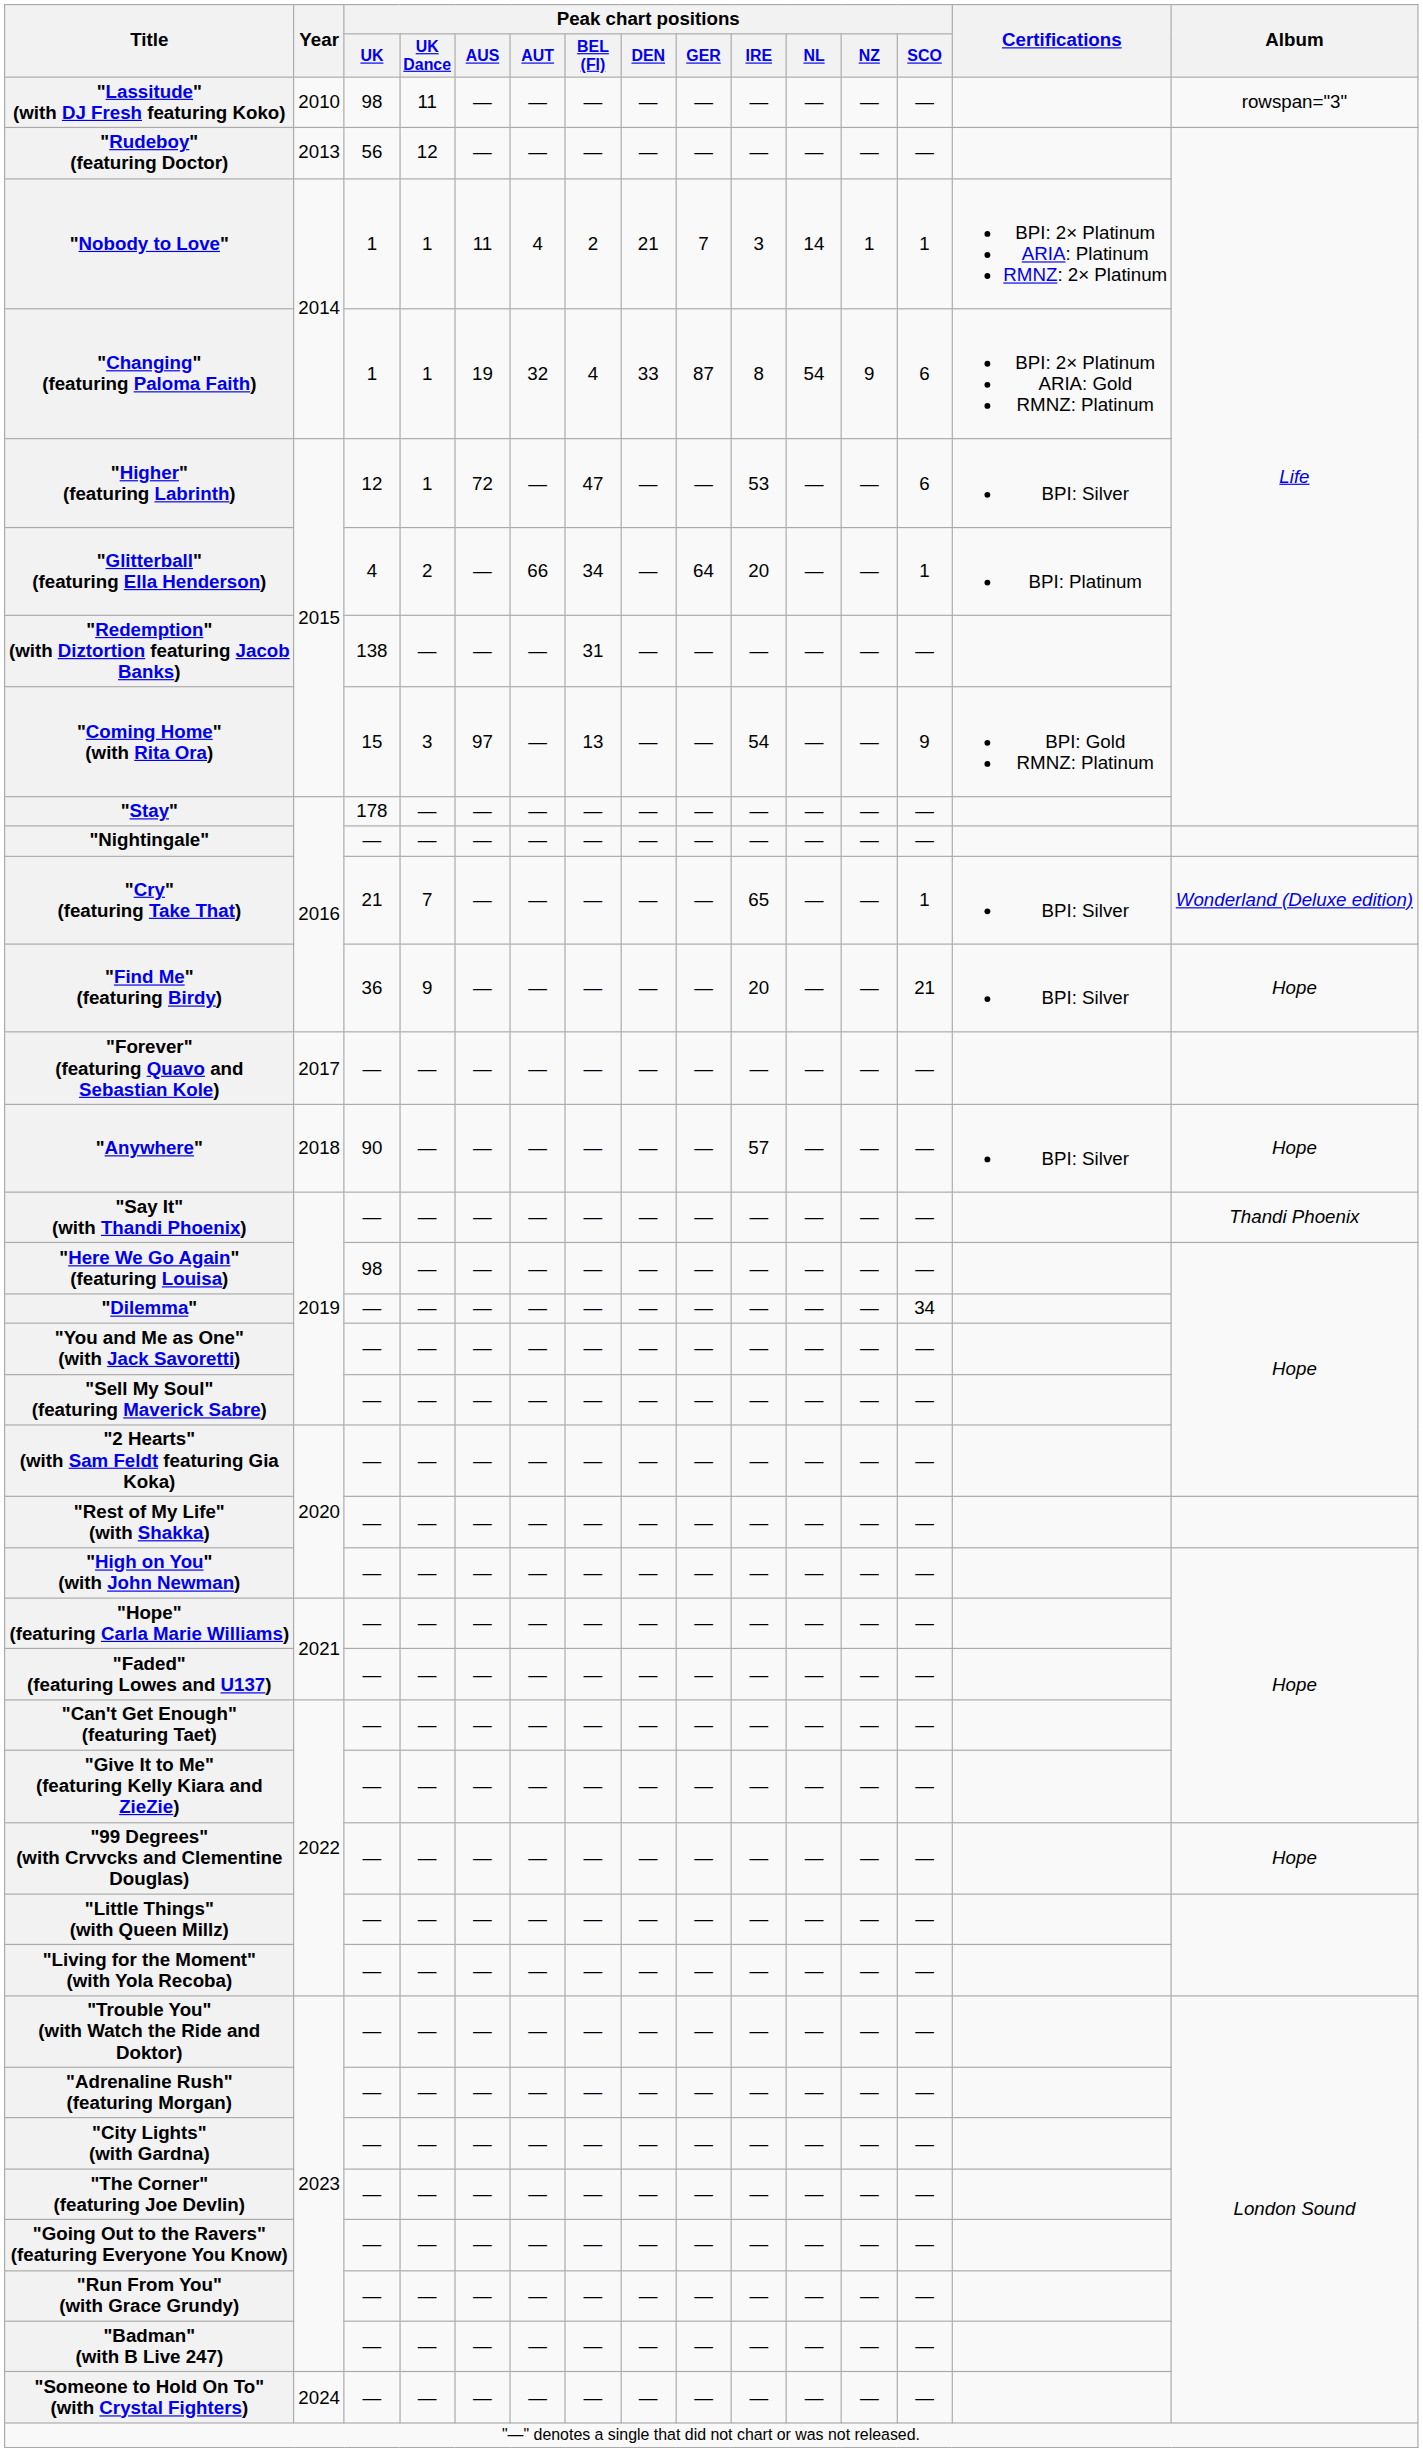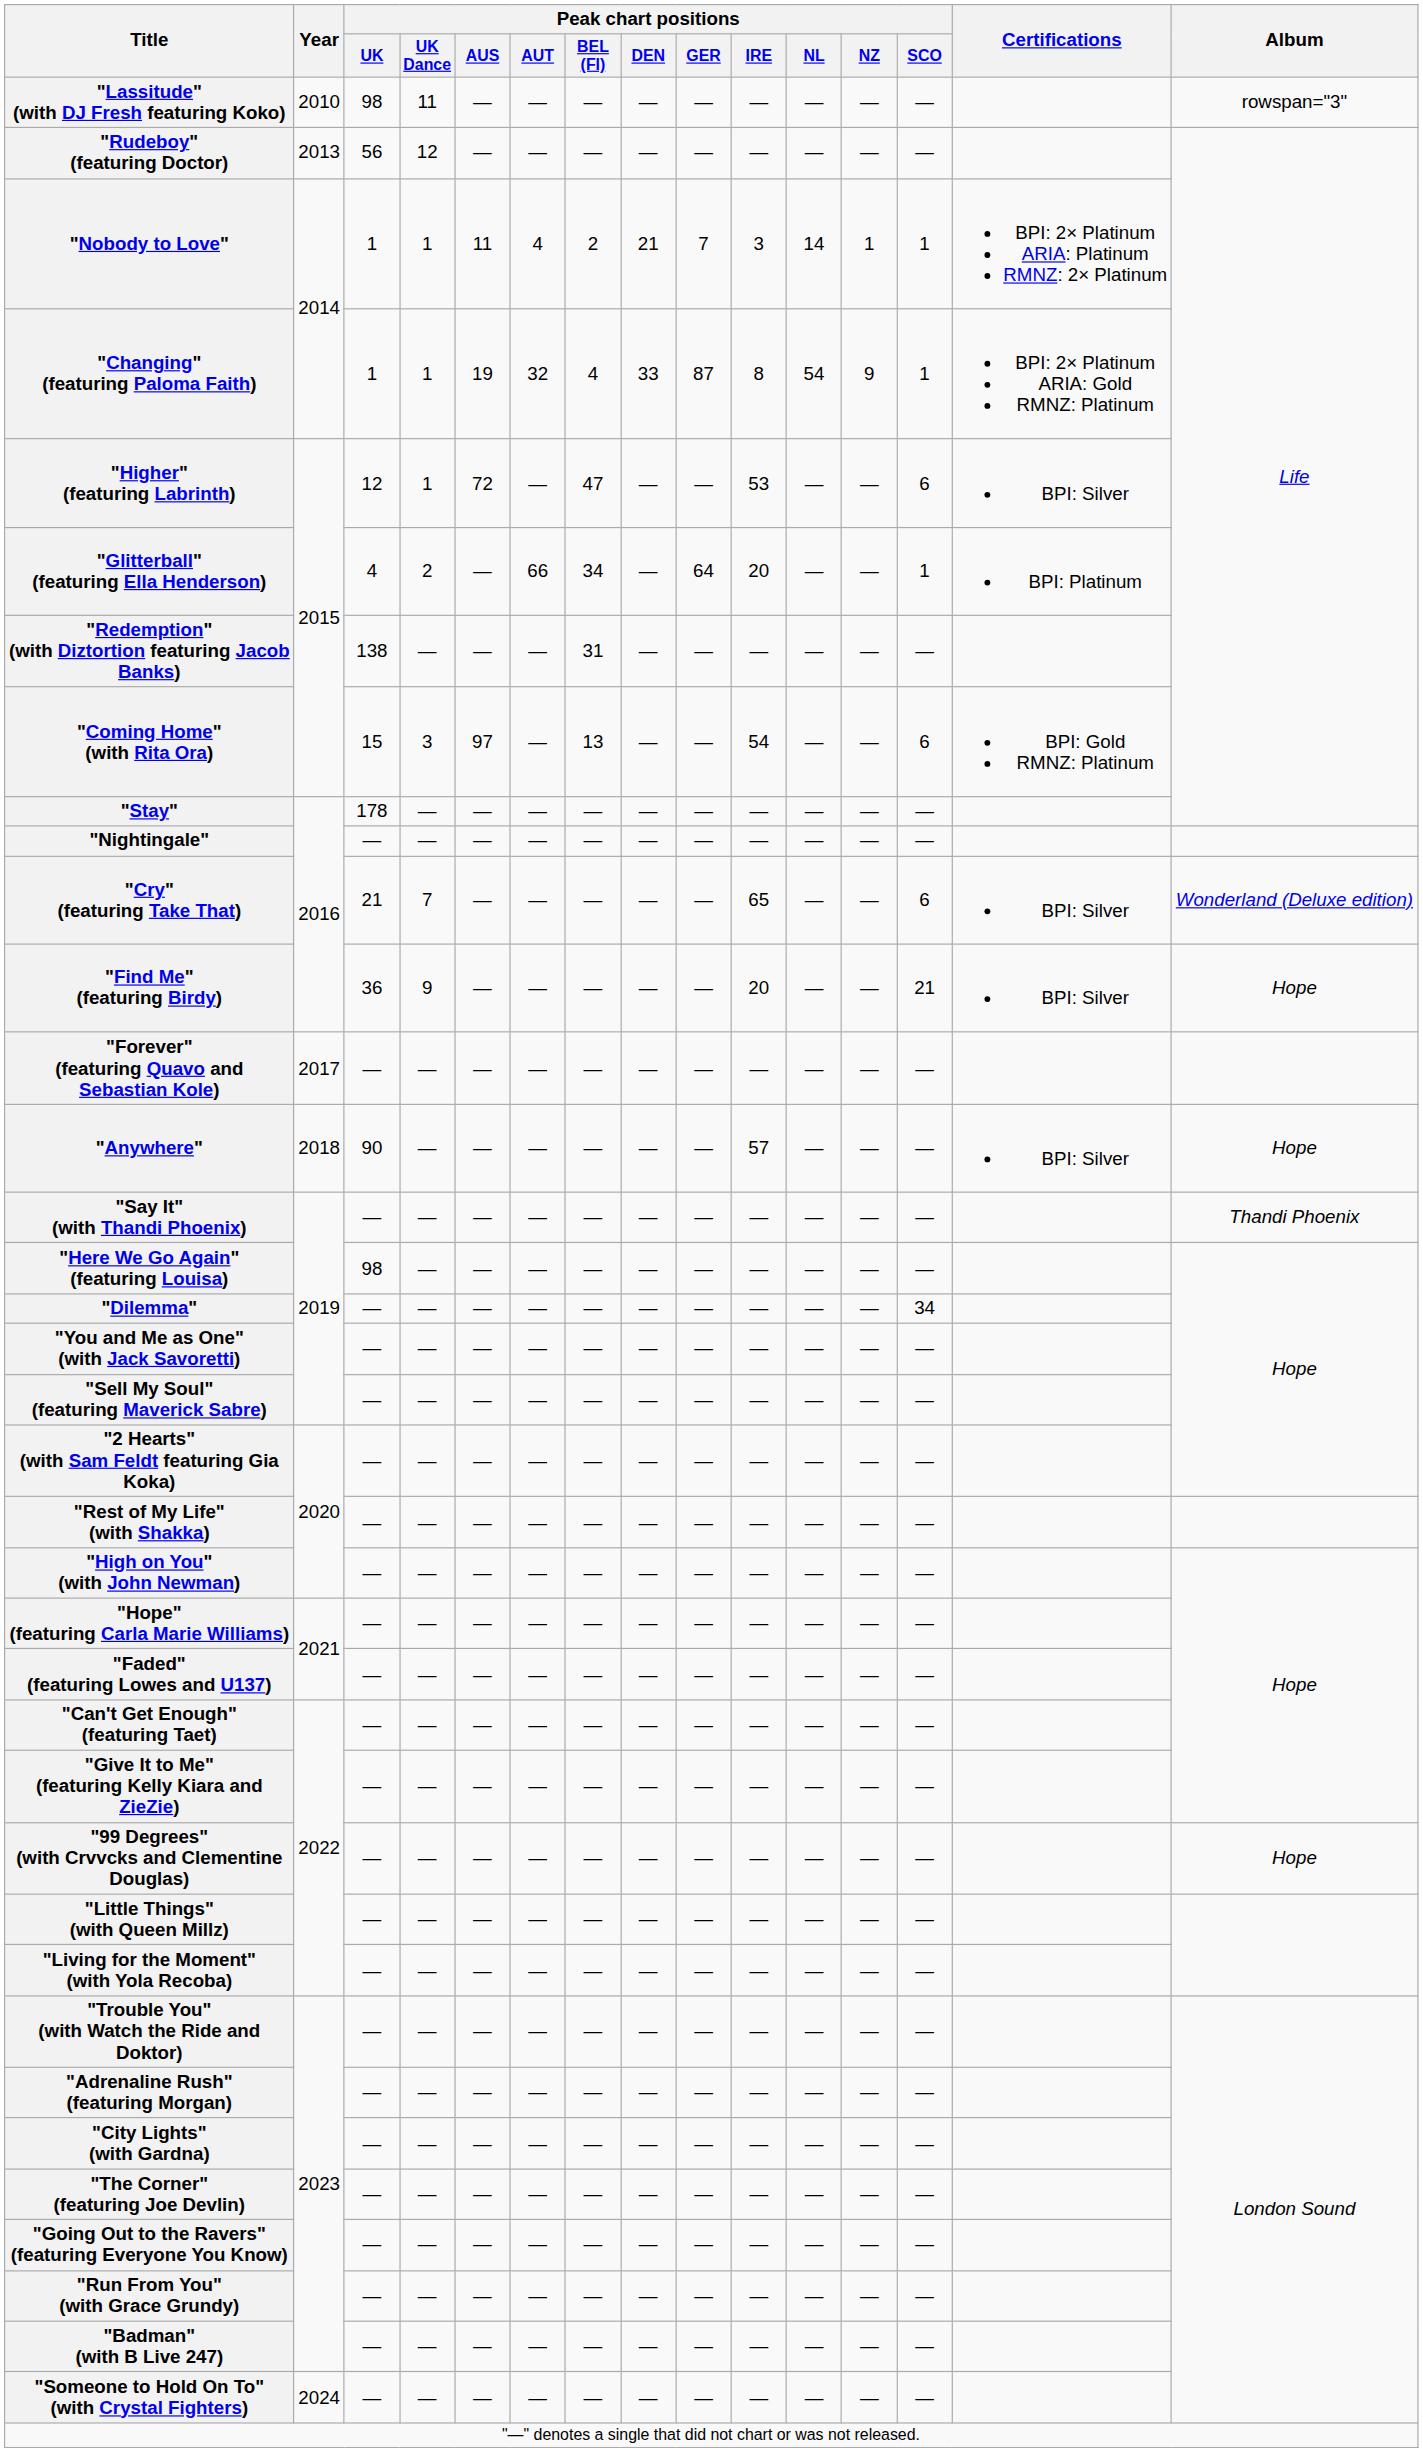(925, 373) 6 -> (925, 373) 1
(925, 741) 9 -> (925, 741) 6
(925, 899) 1 -> (925, 899) 6
